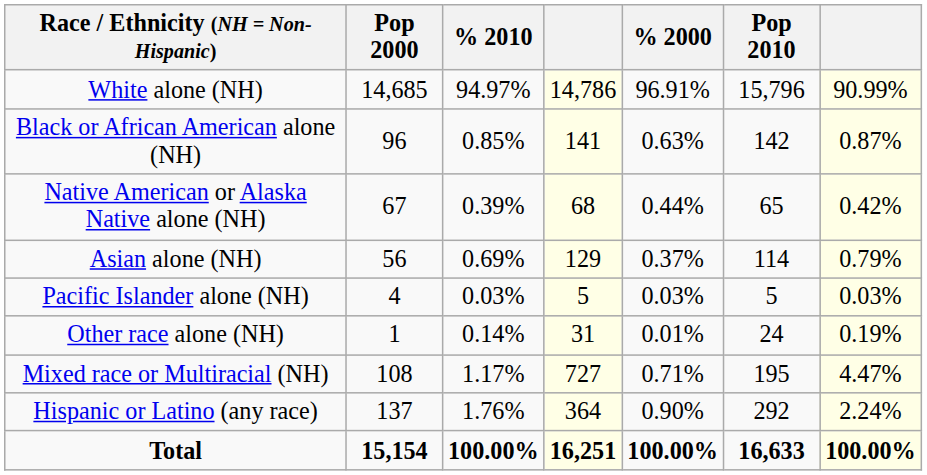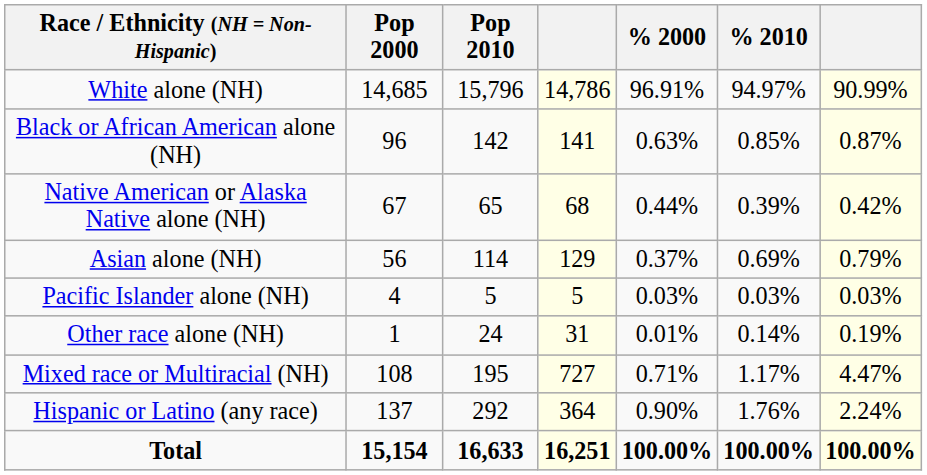columns swapped: (772, 37) <-> (493, 37)
